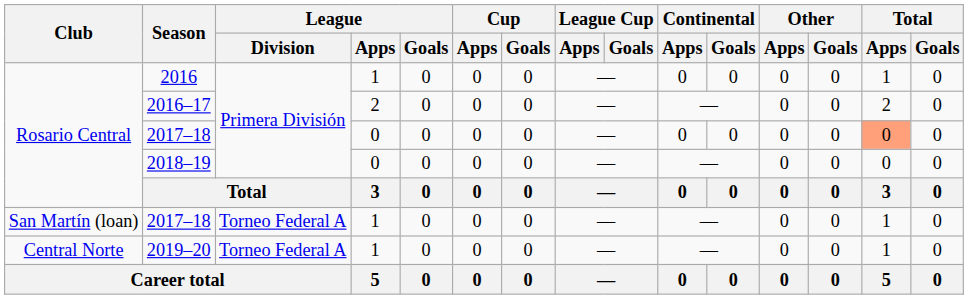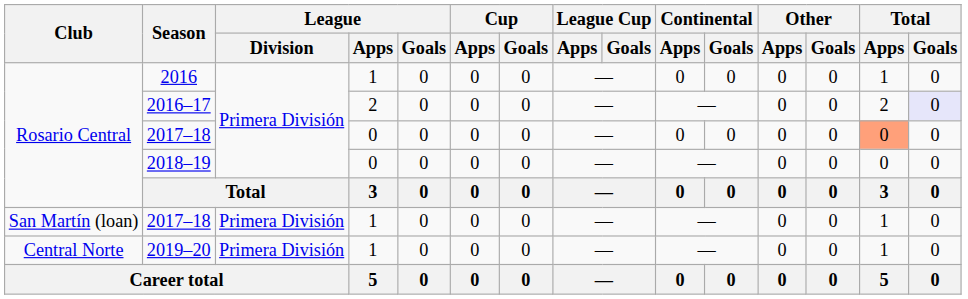(937, 105) no background -> (935, 105) lavender background
(283, 221) Torneo Federal A -> (282, 221) Primera División
(283, 250) Torneo Federal A -> (282, 250) Primera División
